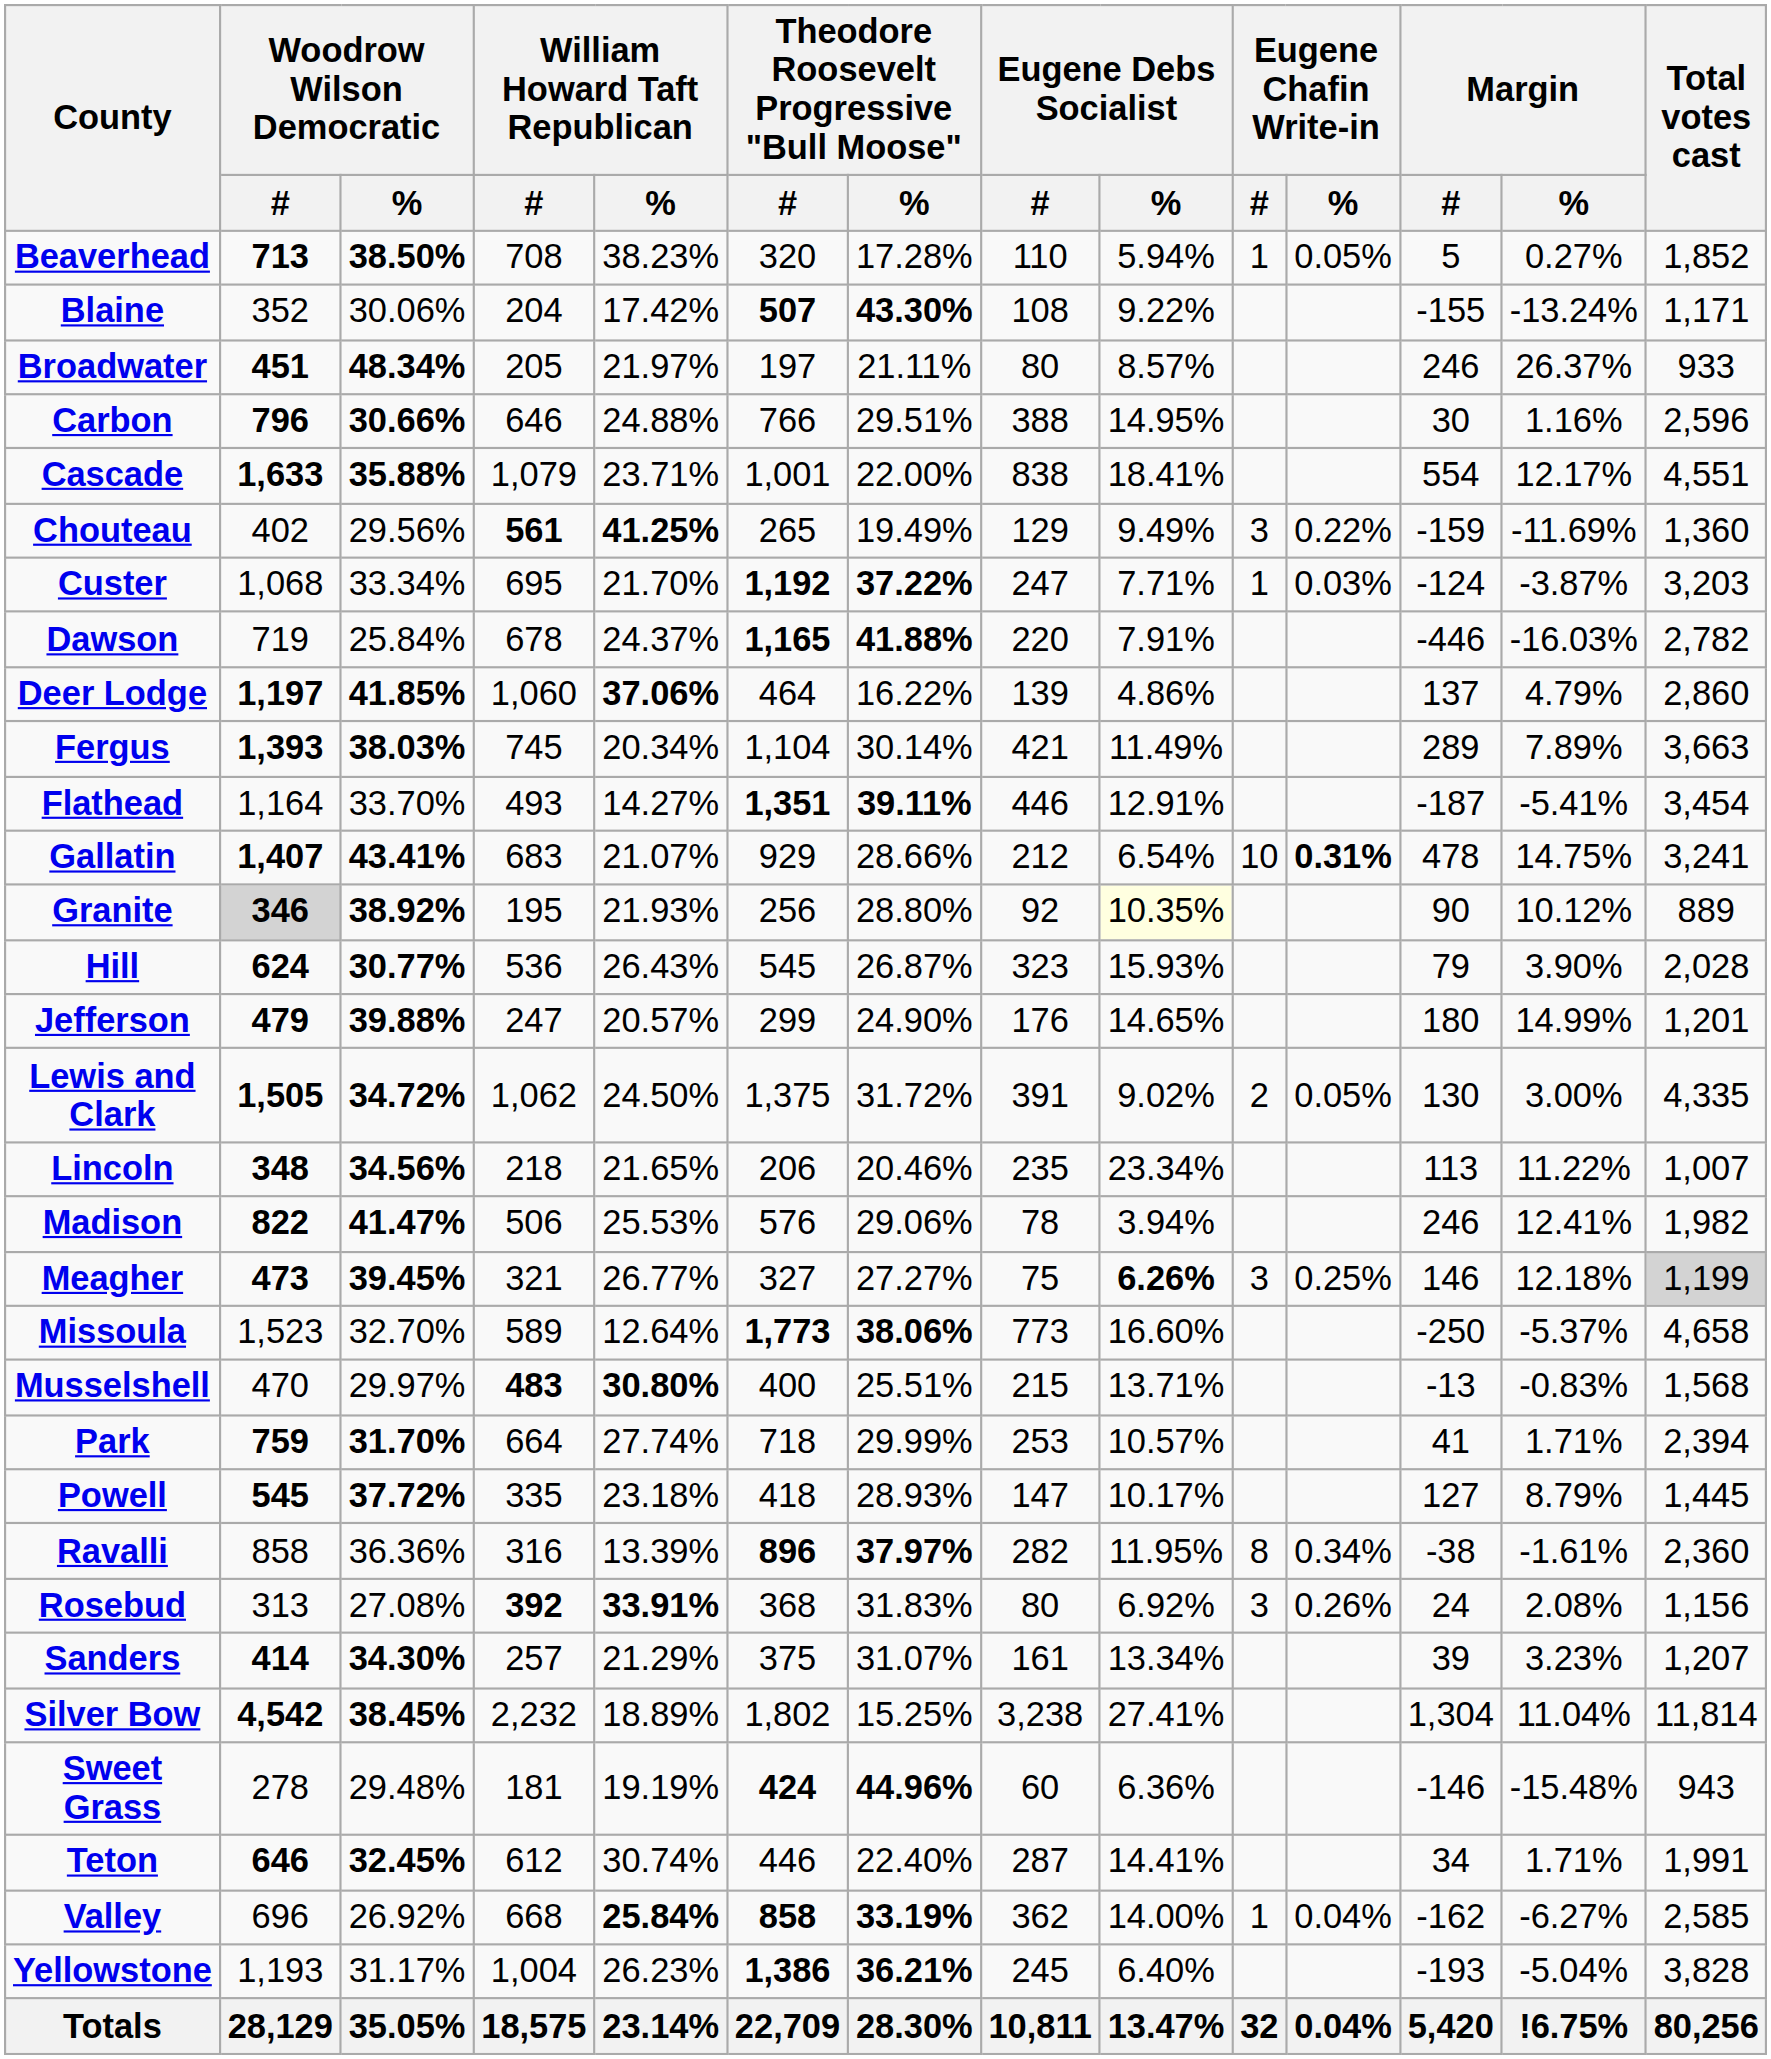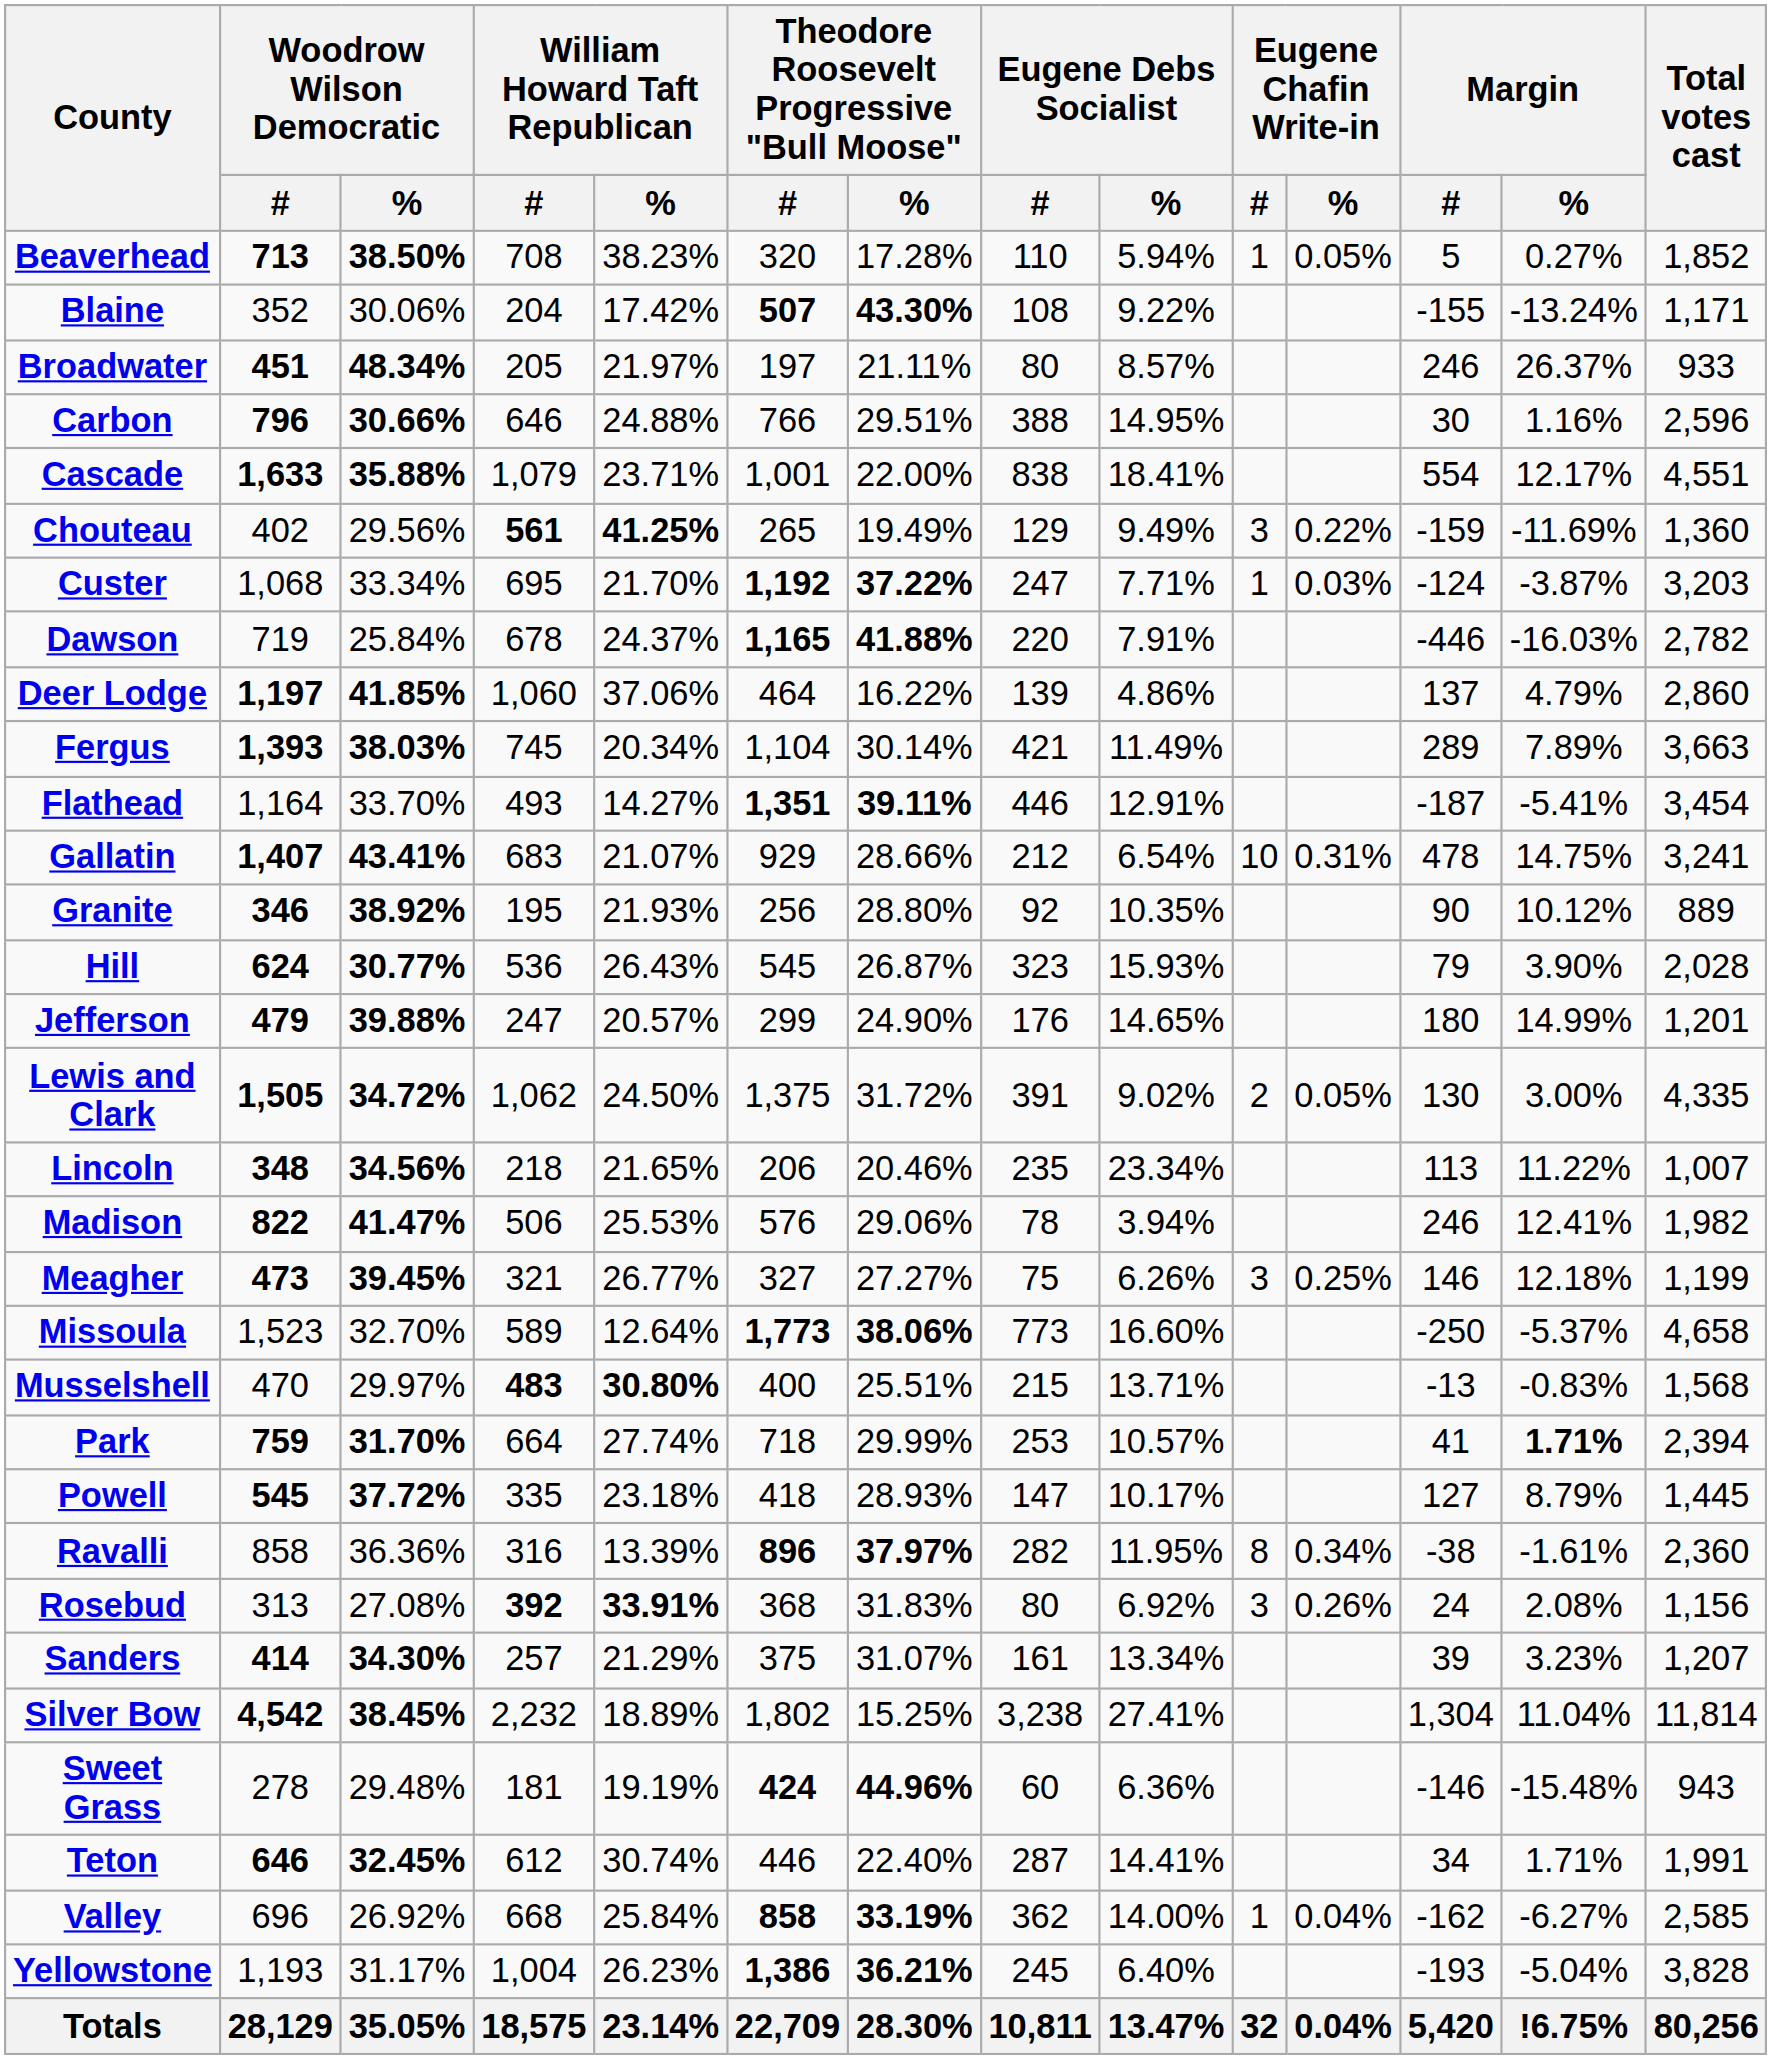(661, 693) bold -> (661, 693) normal
(1343, 857) bold -> (1343, 857) normal
(280, 911) lightgrey background -> (280, 911) no background
(1166, 911) lightyellow background -> (1166, 911) no background
(1166, 1277) bold -> (1166, 1277) normal
(1706, 1277) lightgrey background -> (1706, 1277) no background
(1574, 1441) normal -> (1574, 1441) bold
(661, 1916) bold -> (661, 1916) normal
